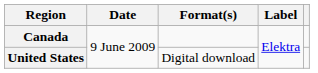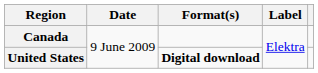(208, 57) normal -> (211, 57) bold
